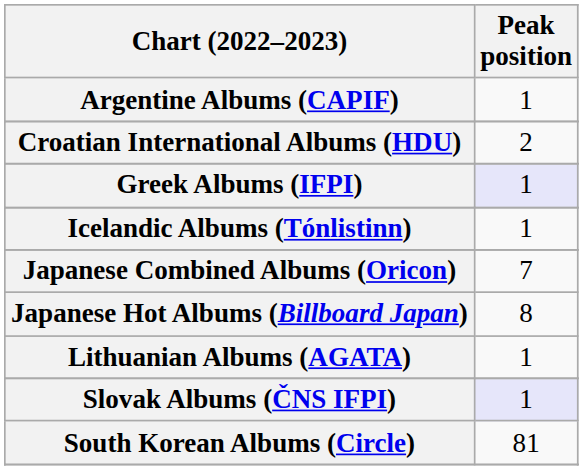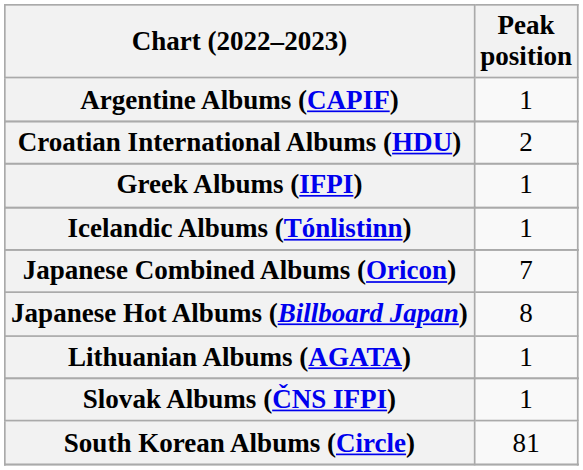(526, 185) lavender background -> (526, 185) no background
(526, 399) lavender background -> (526, 399) no background
